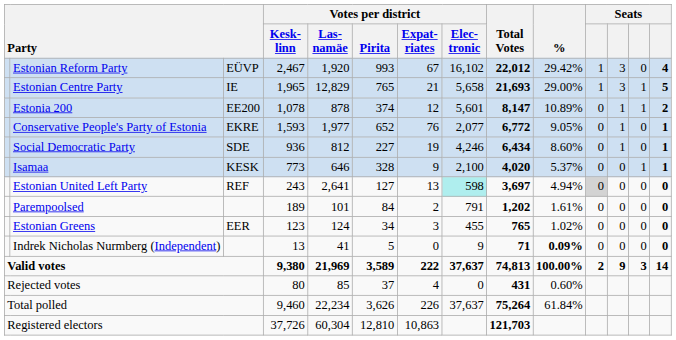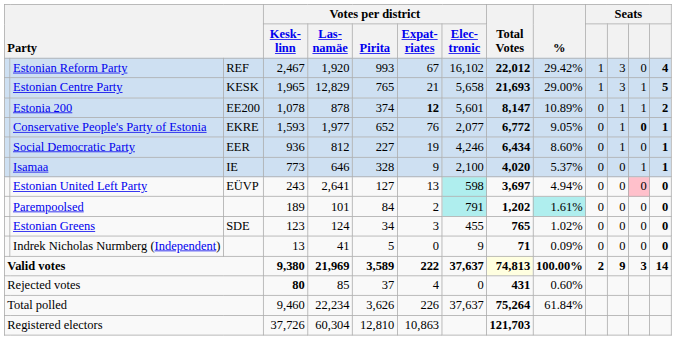(242, 68) EÜVP -> (238, 68) REF
(232, 87) IE -> (242, 87) KESK
(433, 107) normal -> (433, 107) bold
(644, 127) normal -> (644, 127) bold
(238, 147) SDE -> (238, 147) EER
(242, 166) KESK -> (232, 166) IE
(238, 186) REF -> (242, 186) EÜVP
(601, 186) lightgrey background -> (601, 186) no background
(644, 186) no background -> (644, 186) pink background
(474, 206) no background -> (474, 206) paleturquoise background
(567, 206) no background -> (567, 206) paleturquoise background
(238, 226) EER -> (238, 226) SDE
(566, 246) bold -> (567, 246) normal
(513, 265) no background -> (513, 265) lightyellow background
(299, 285) normal -> (299, 285) bold
